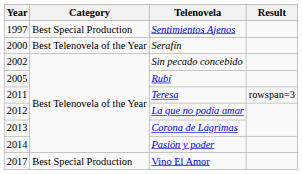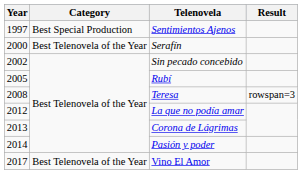(17, 95) 2011 -> (17, 95) 2008
(82, 161) Best Special Production -> (89, 161) Best Telenovela of the Year
